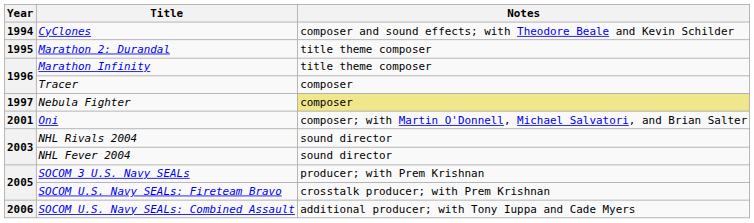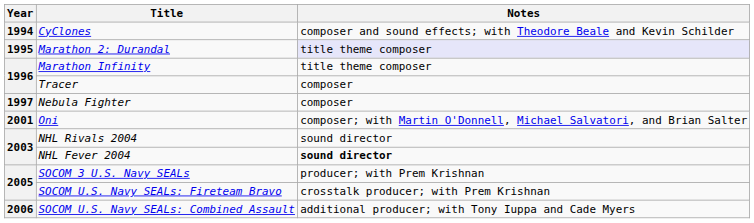(366, 49) no background -> (366, 49) lavender background
(326, 102) khaki background -> (326, 102) no background
(346, 156) normal -> (346, 156) bold
